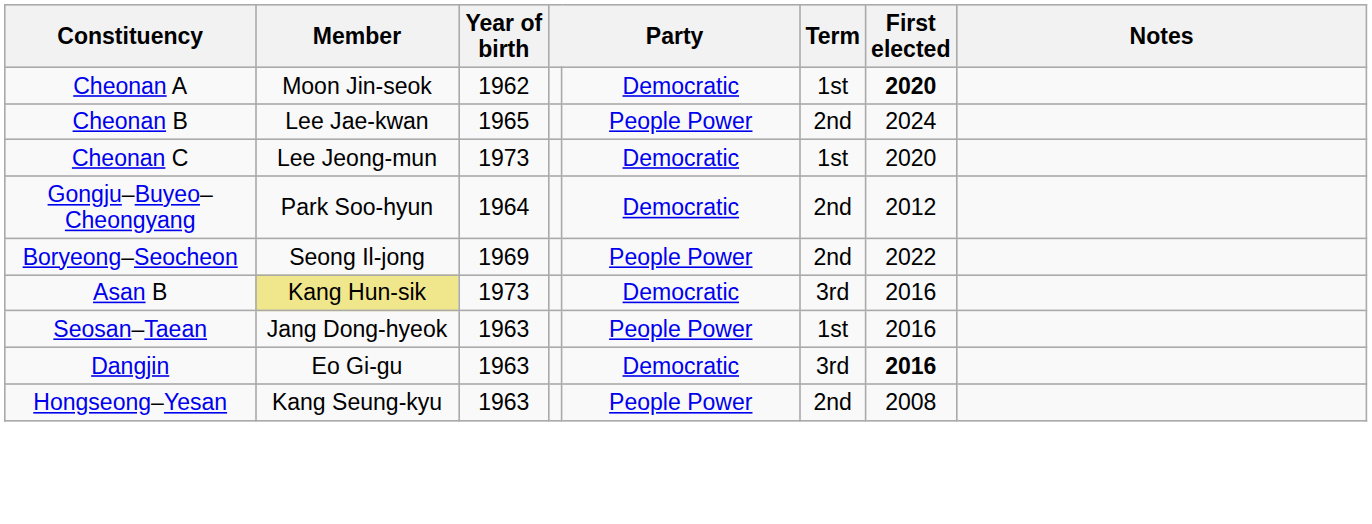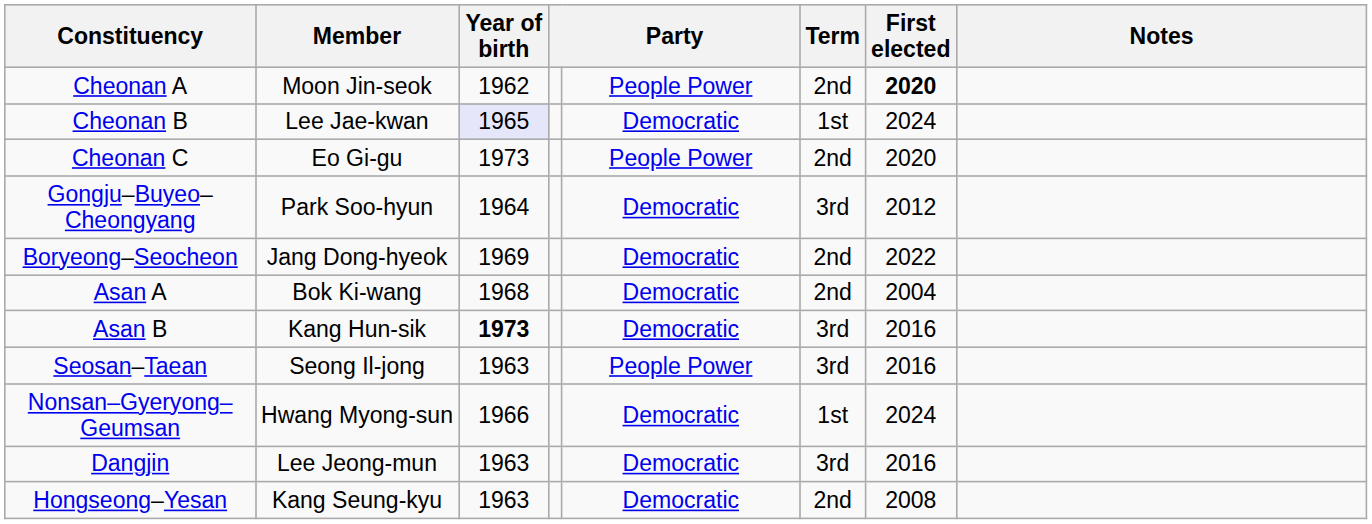(681, 85) Democratic -> (681, 85) People Power
(833, 85) 1st -> (833, 85) 2nd
(504, 122) no background -> (504, 122) lavender background
(681, 122) People Power -> (681, 122) Democratic
(833, 122) 2nd -> (833, 122) 1st
(357, 158) Lee Jeong-mun -> (357, 158) Eo Gi-gu
(681, 158) Democratic -> (681, 158) People Power
(833, 158) 1st -> (833, 158) 2nd
(833, 207) 2nd -> (833, 207) 3rd
(357, 257) Seong Il-jong -> (357, 257) Jang Dong-hyeok
(681, 257) People Power -> (681, 257) Democratic
+ row: (130, 293)
(357, 293) khaki background -> (357, 329) no background
(504, 293) normal -> (504, 329) bold
(357, 329) Jang Dong-hyeok -> (357, 366) Seong Il-jong
(833, 329) 1st -> (833, 366) 3rd
+ row: (130, 415)
(357, 366) Eo Gi-gu -> (357, 464) Lee Jeong-mun
(911, 366) bold -> (911, 464) normal
(681, 402) People Power -> (681, 501) Democratic
